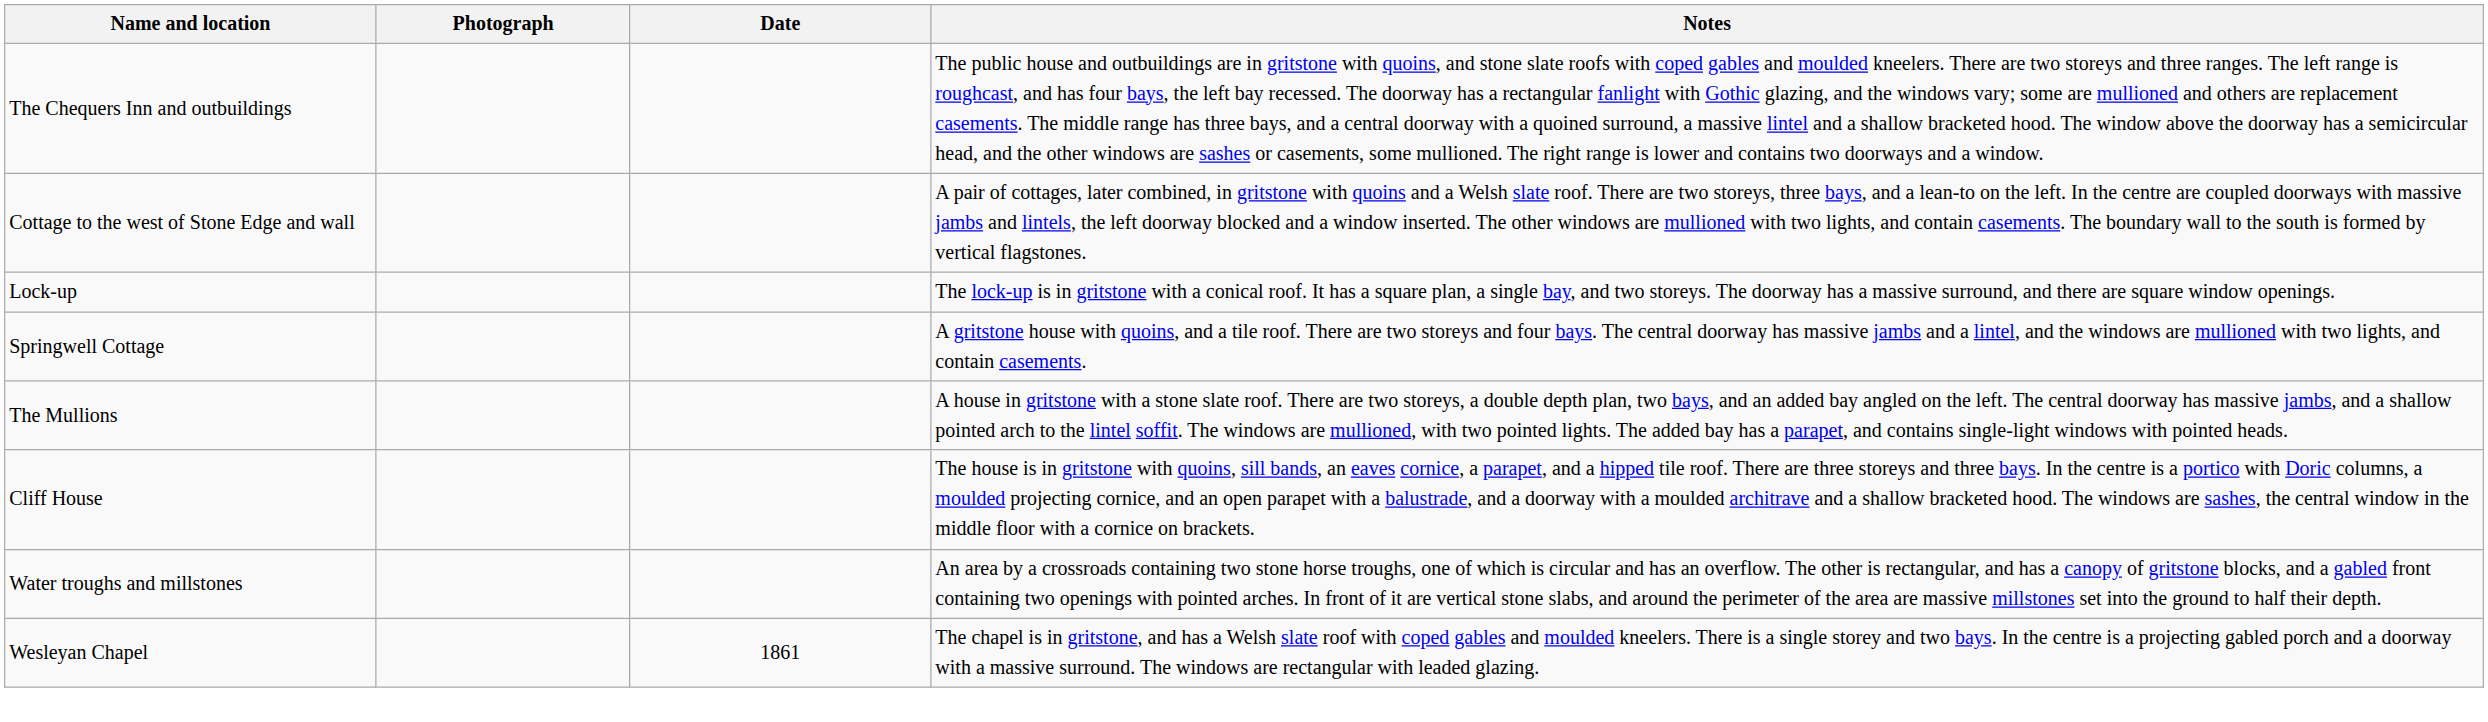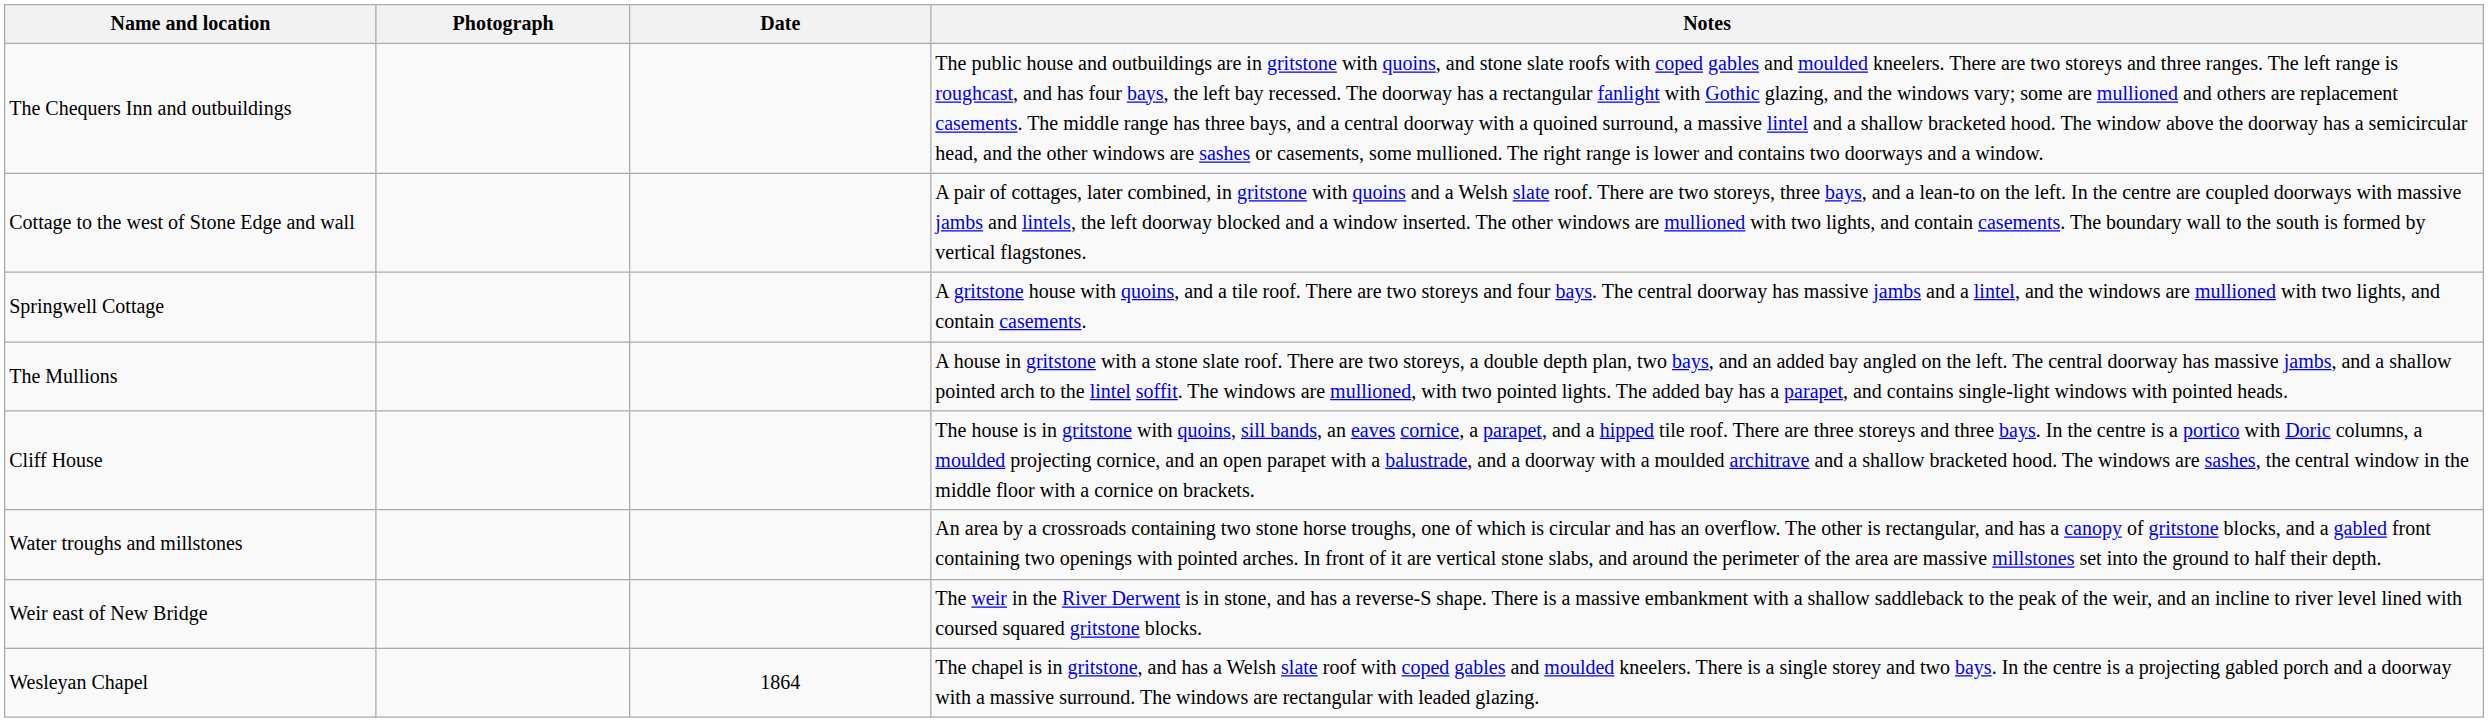- row: (43, 291)
+ row: (108, 613)
(780, 652) 1861 -> (780, 682) 1864
